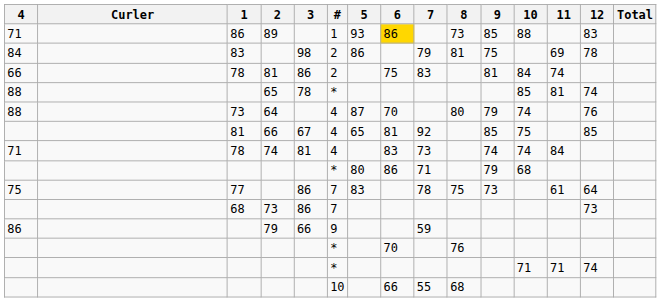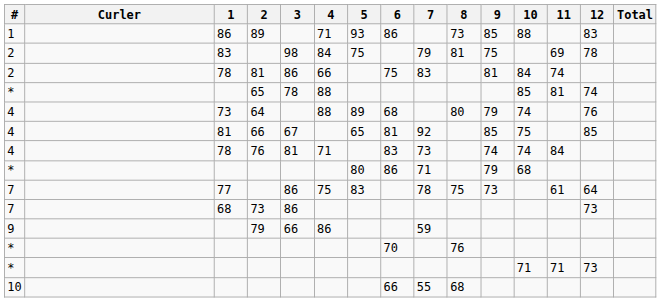columns swapped: (337, 14) <-> (21, 14)
(391, 34) gold background -> (391, 34) no background
(357, 53) 86 -> (357, 53) 75
(357, 112) 87 -> (357, 112) 89
(391, 112) 70 -> (391, 112) 68
(271, 151) 74 -> (258, 151) 76
(591, 268) 74 -> (591, 268) 73
